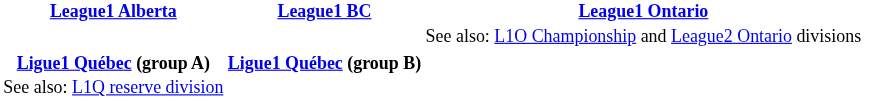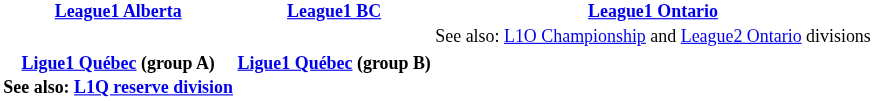(113, 87) normal -> (118, 87) bold
